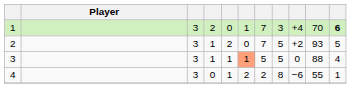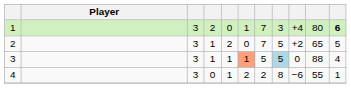(317, 28) 70 -> (317, 28) 80
(317, 43) 93 -> (317, 43) 65
(280, 59) no background -> (280, 59) lightblue background
